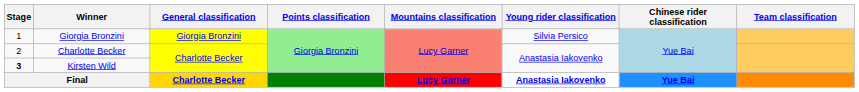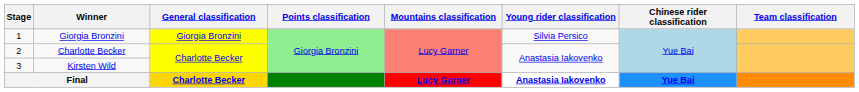(19, 66) bold -> (19, 66) normal
